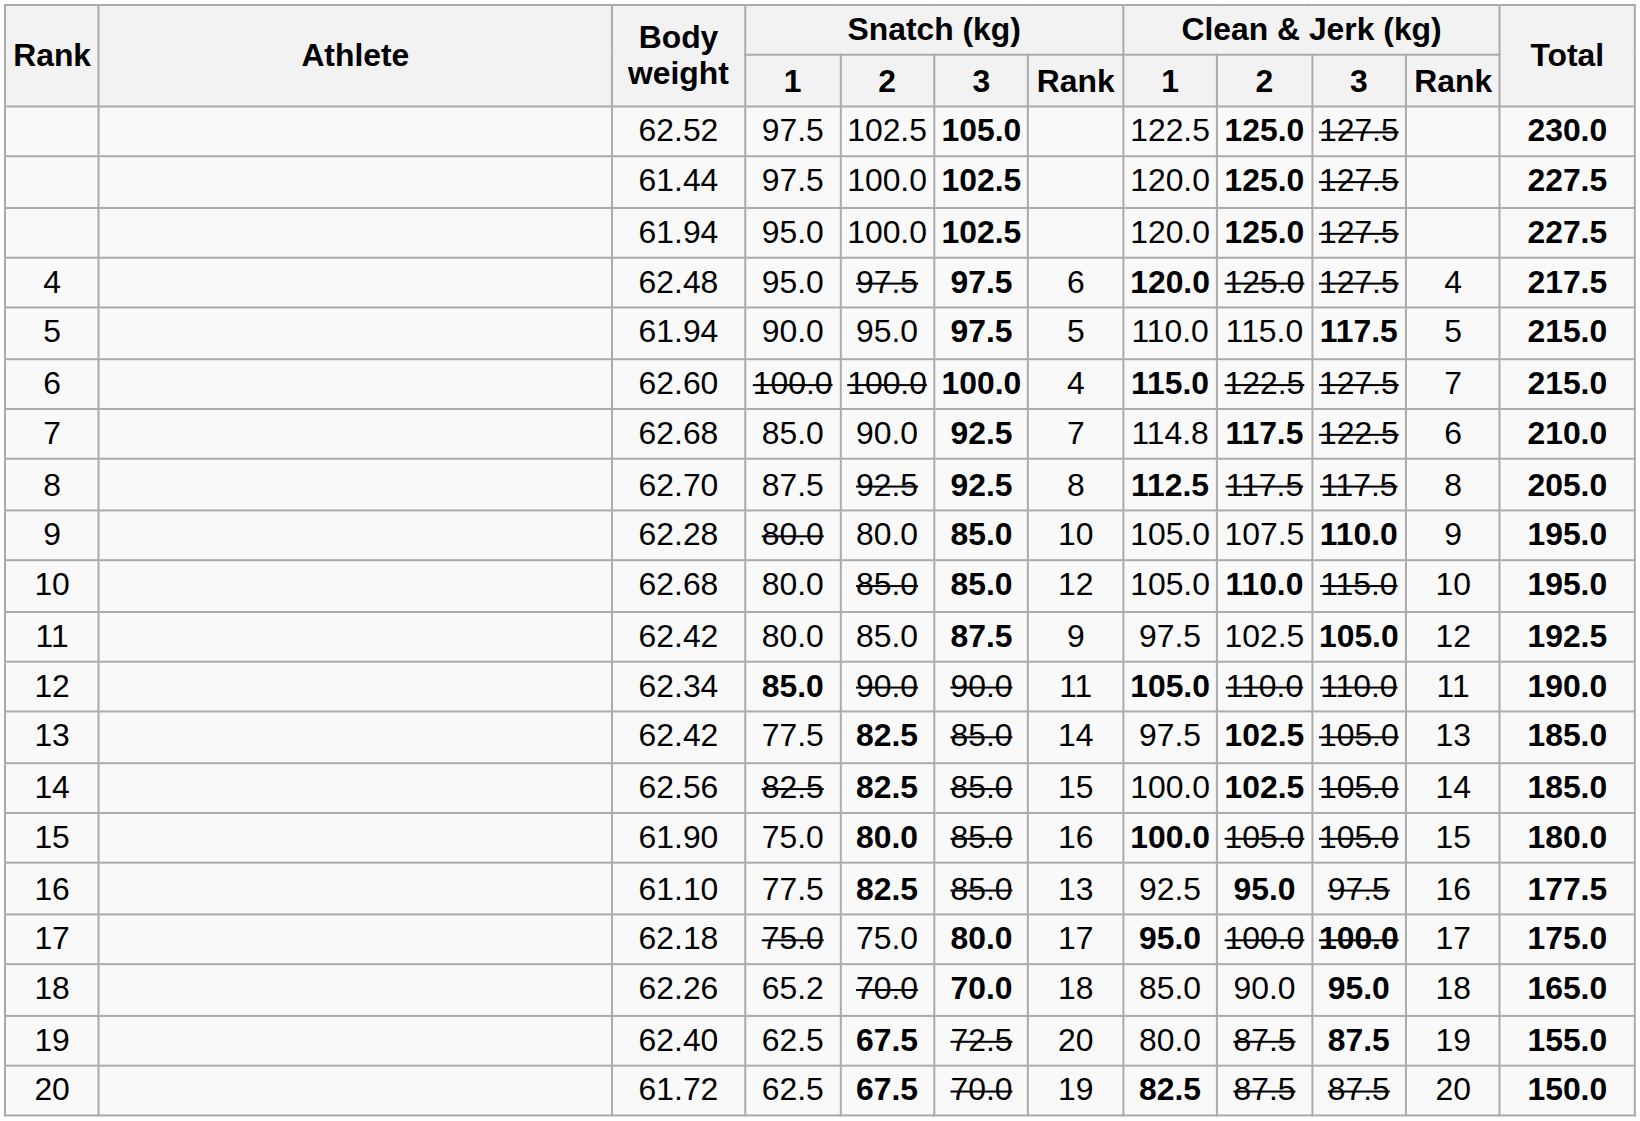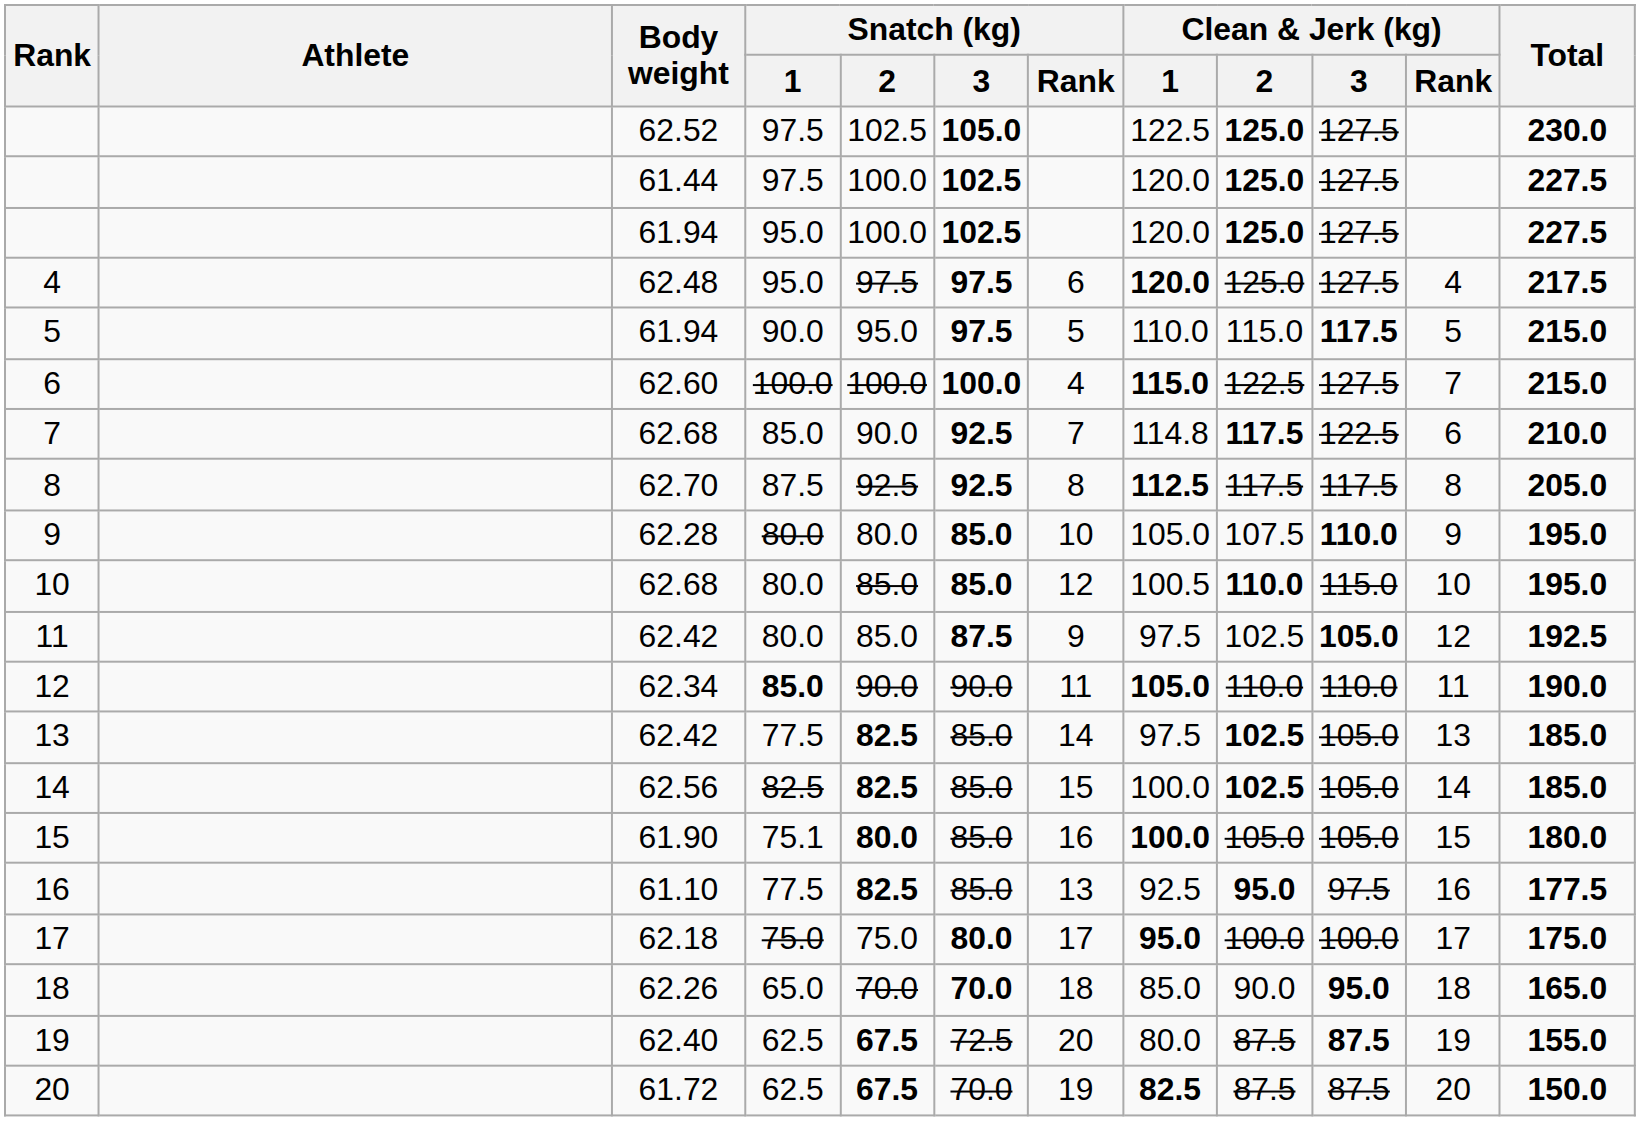(1170, 585) 105.0 -> (1170, 585) 100.5
(793, 837) 75.0 -> (793, 837) 75.1
(1359, 938) bold -> (1359, 938) normal
(793, 989) 65.2 -> (793, 989) 65.0
